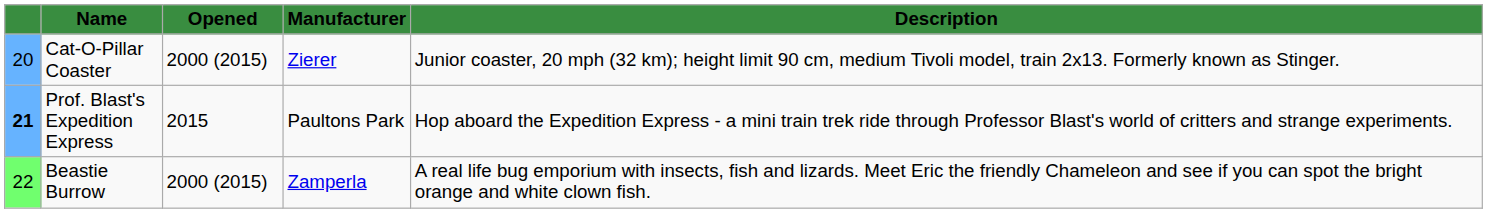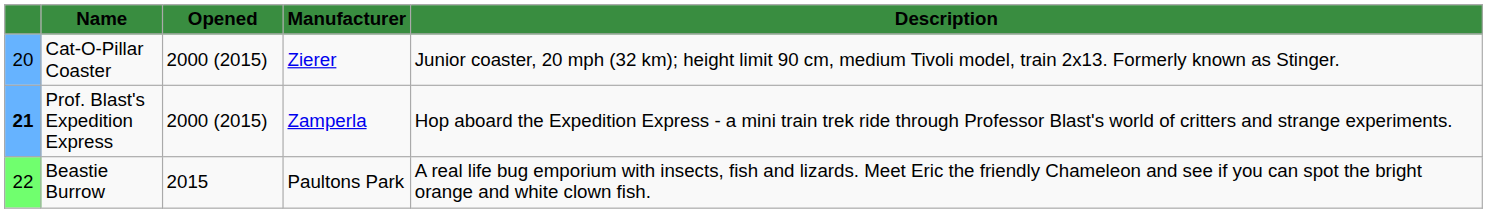(187, 120) 2015 -> (217, 120) 2000 (2015)
(346, 120) Paultons Park -> (327, 120) Zamperla
(217, 182) 2000 (2015) -> (187, 182) 2015
(327, 182) Zamperla -> (346, 182) Paultons Park
